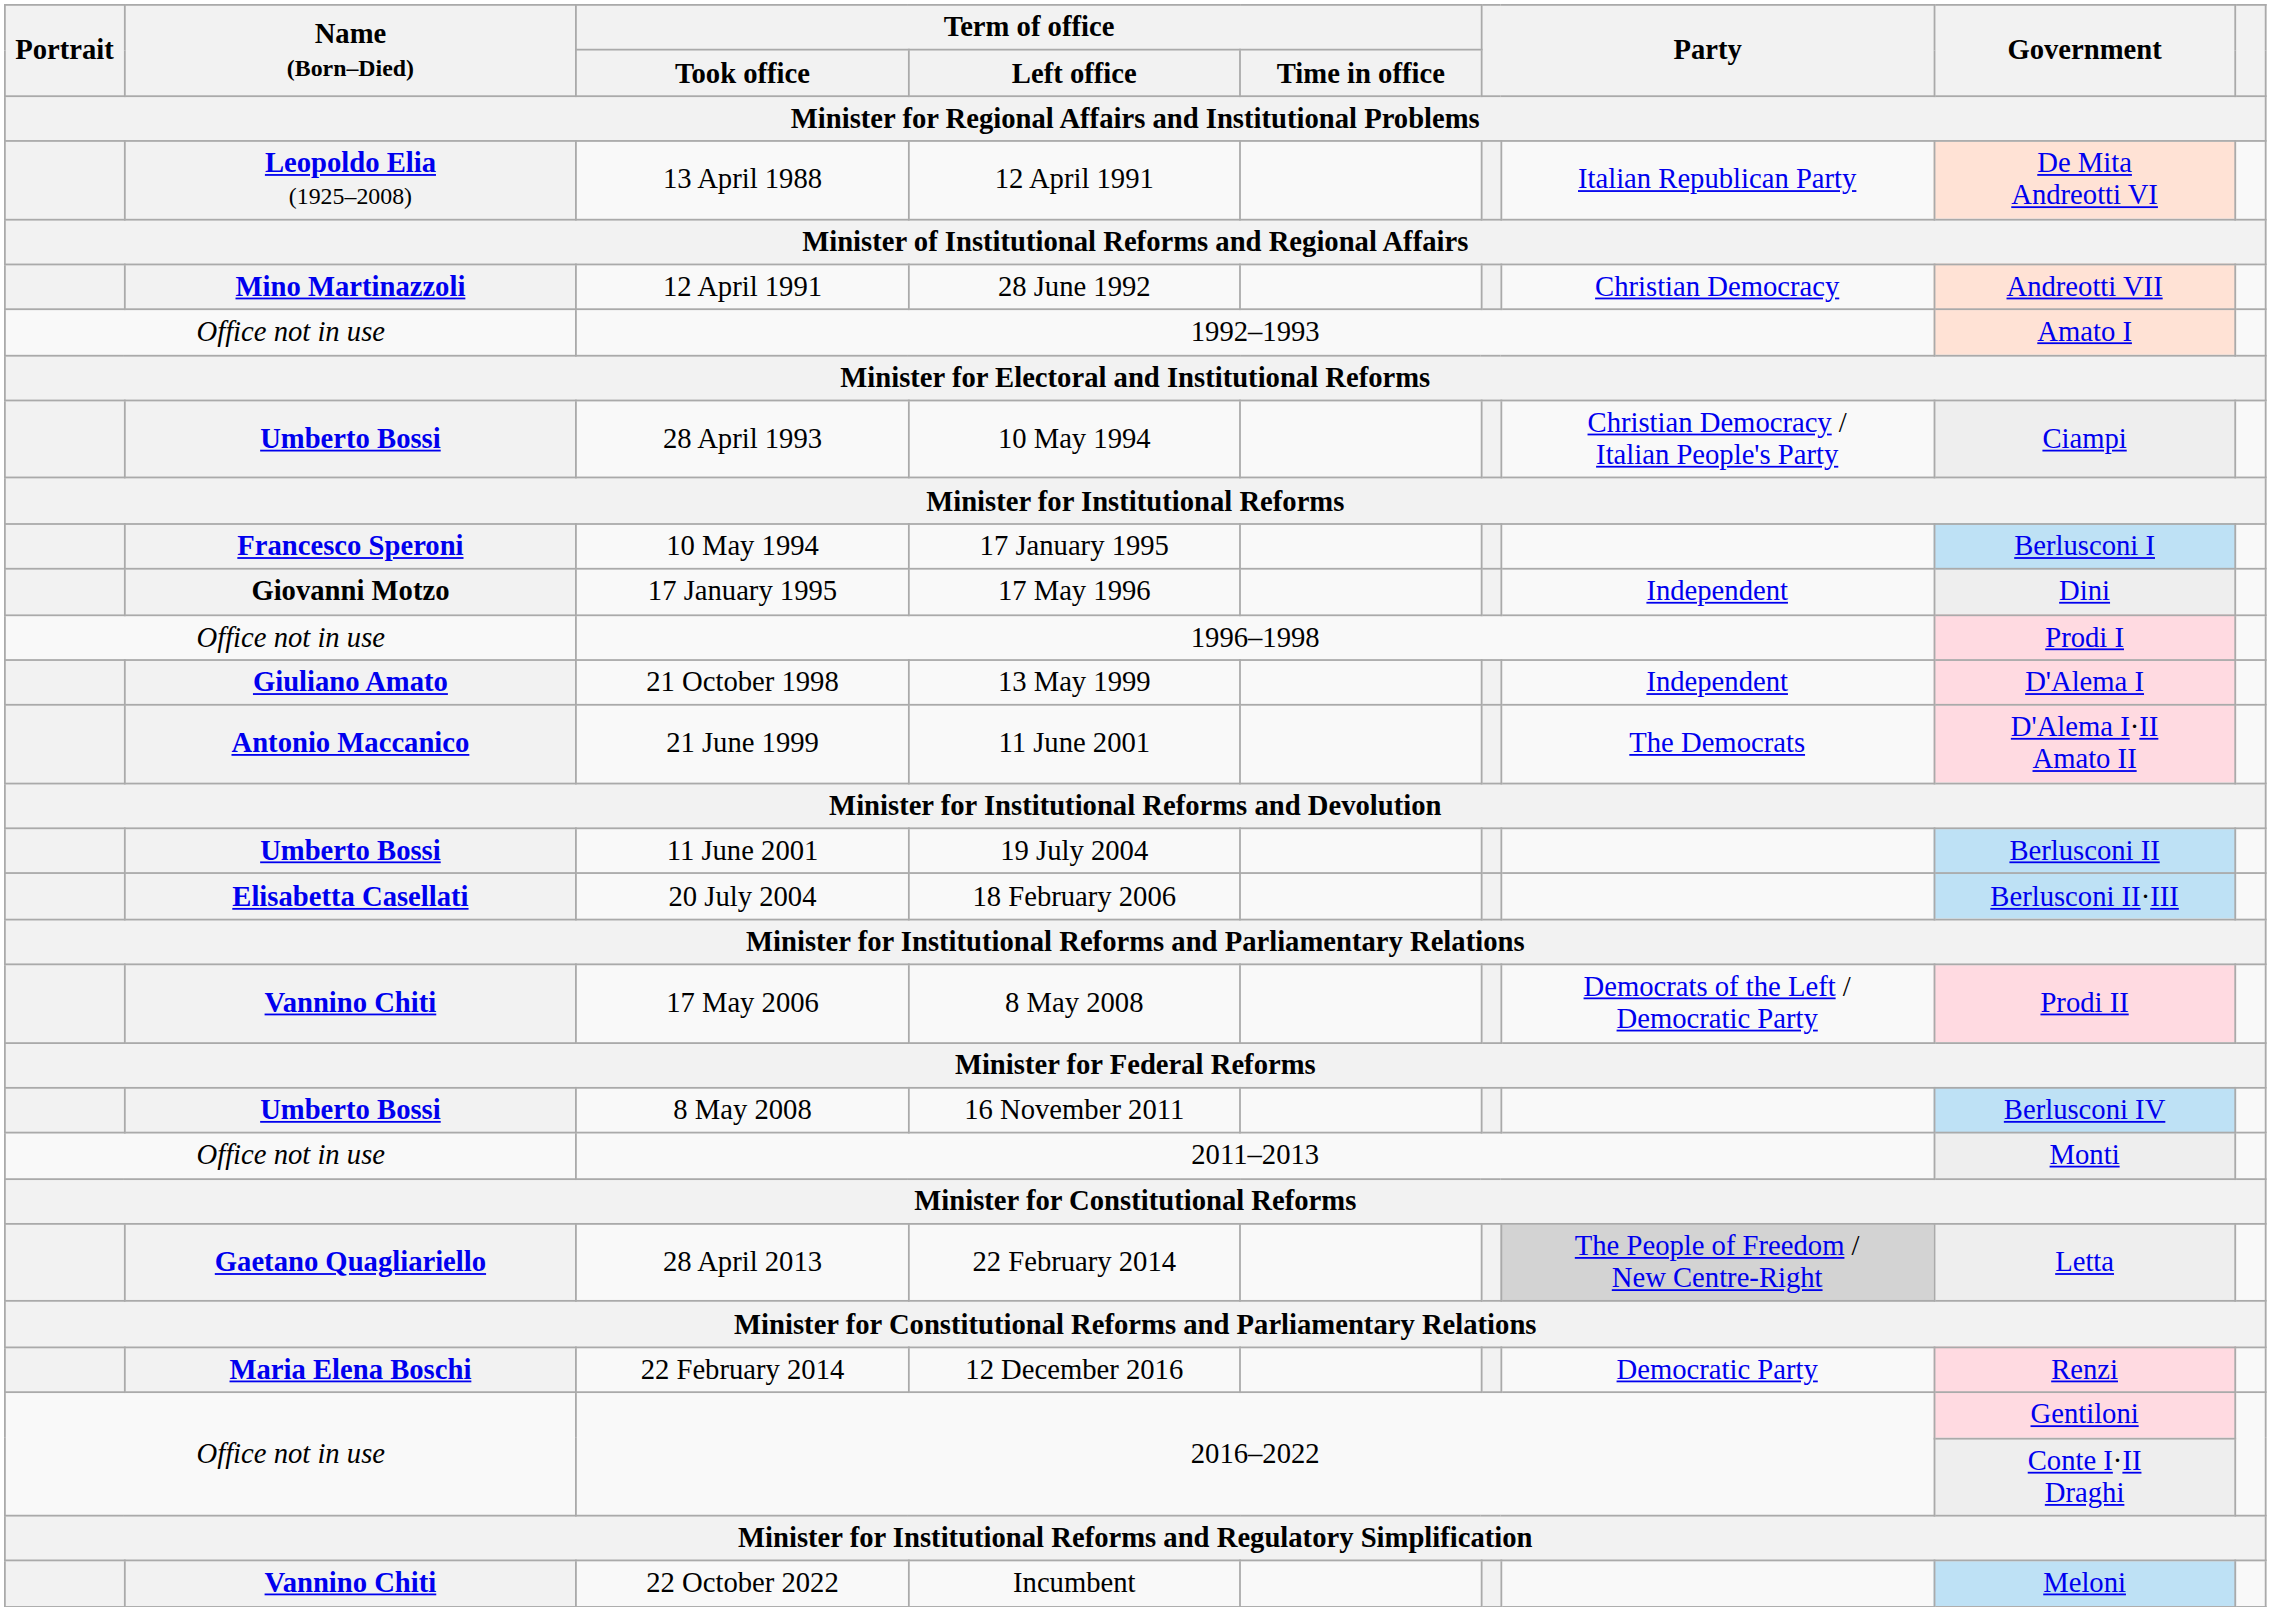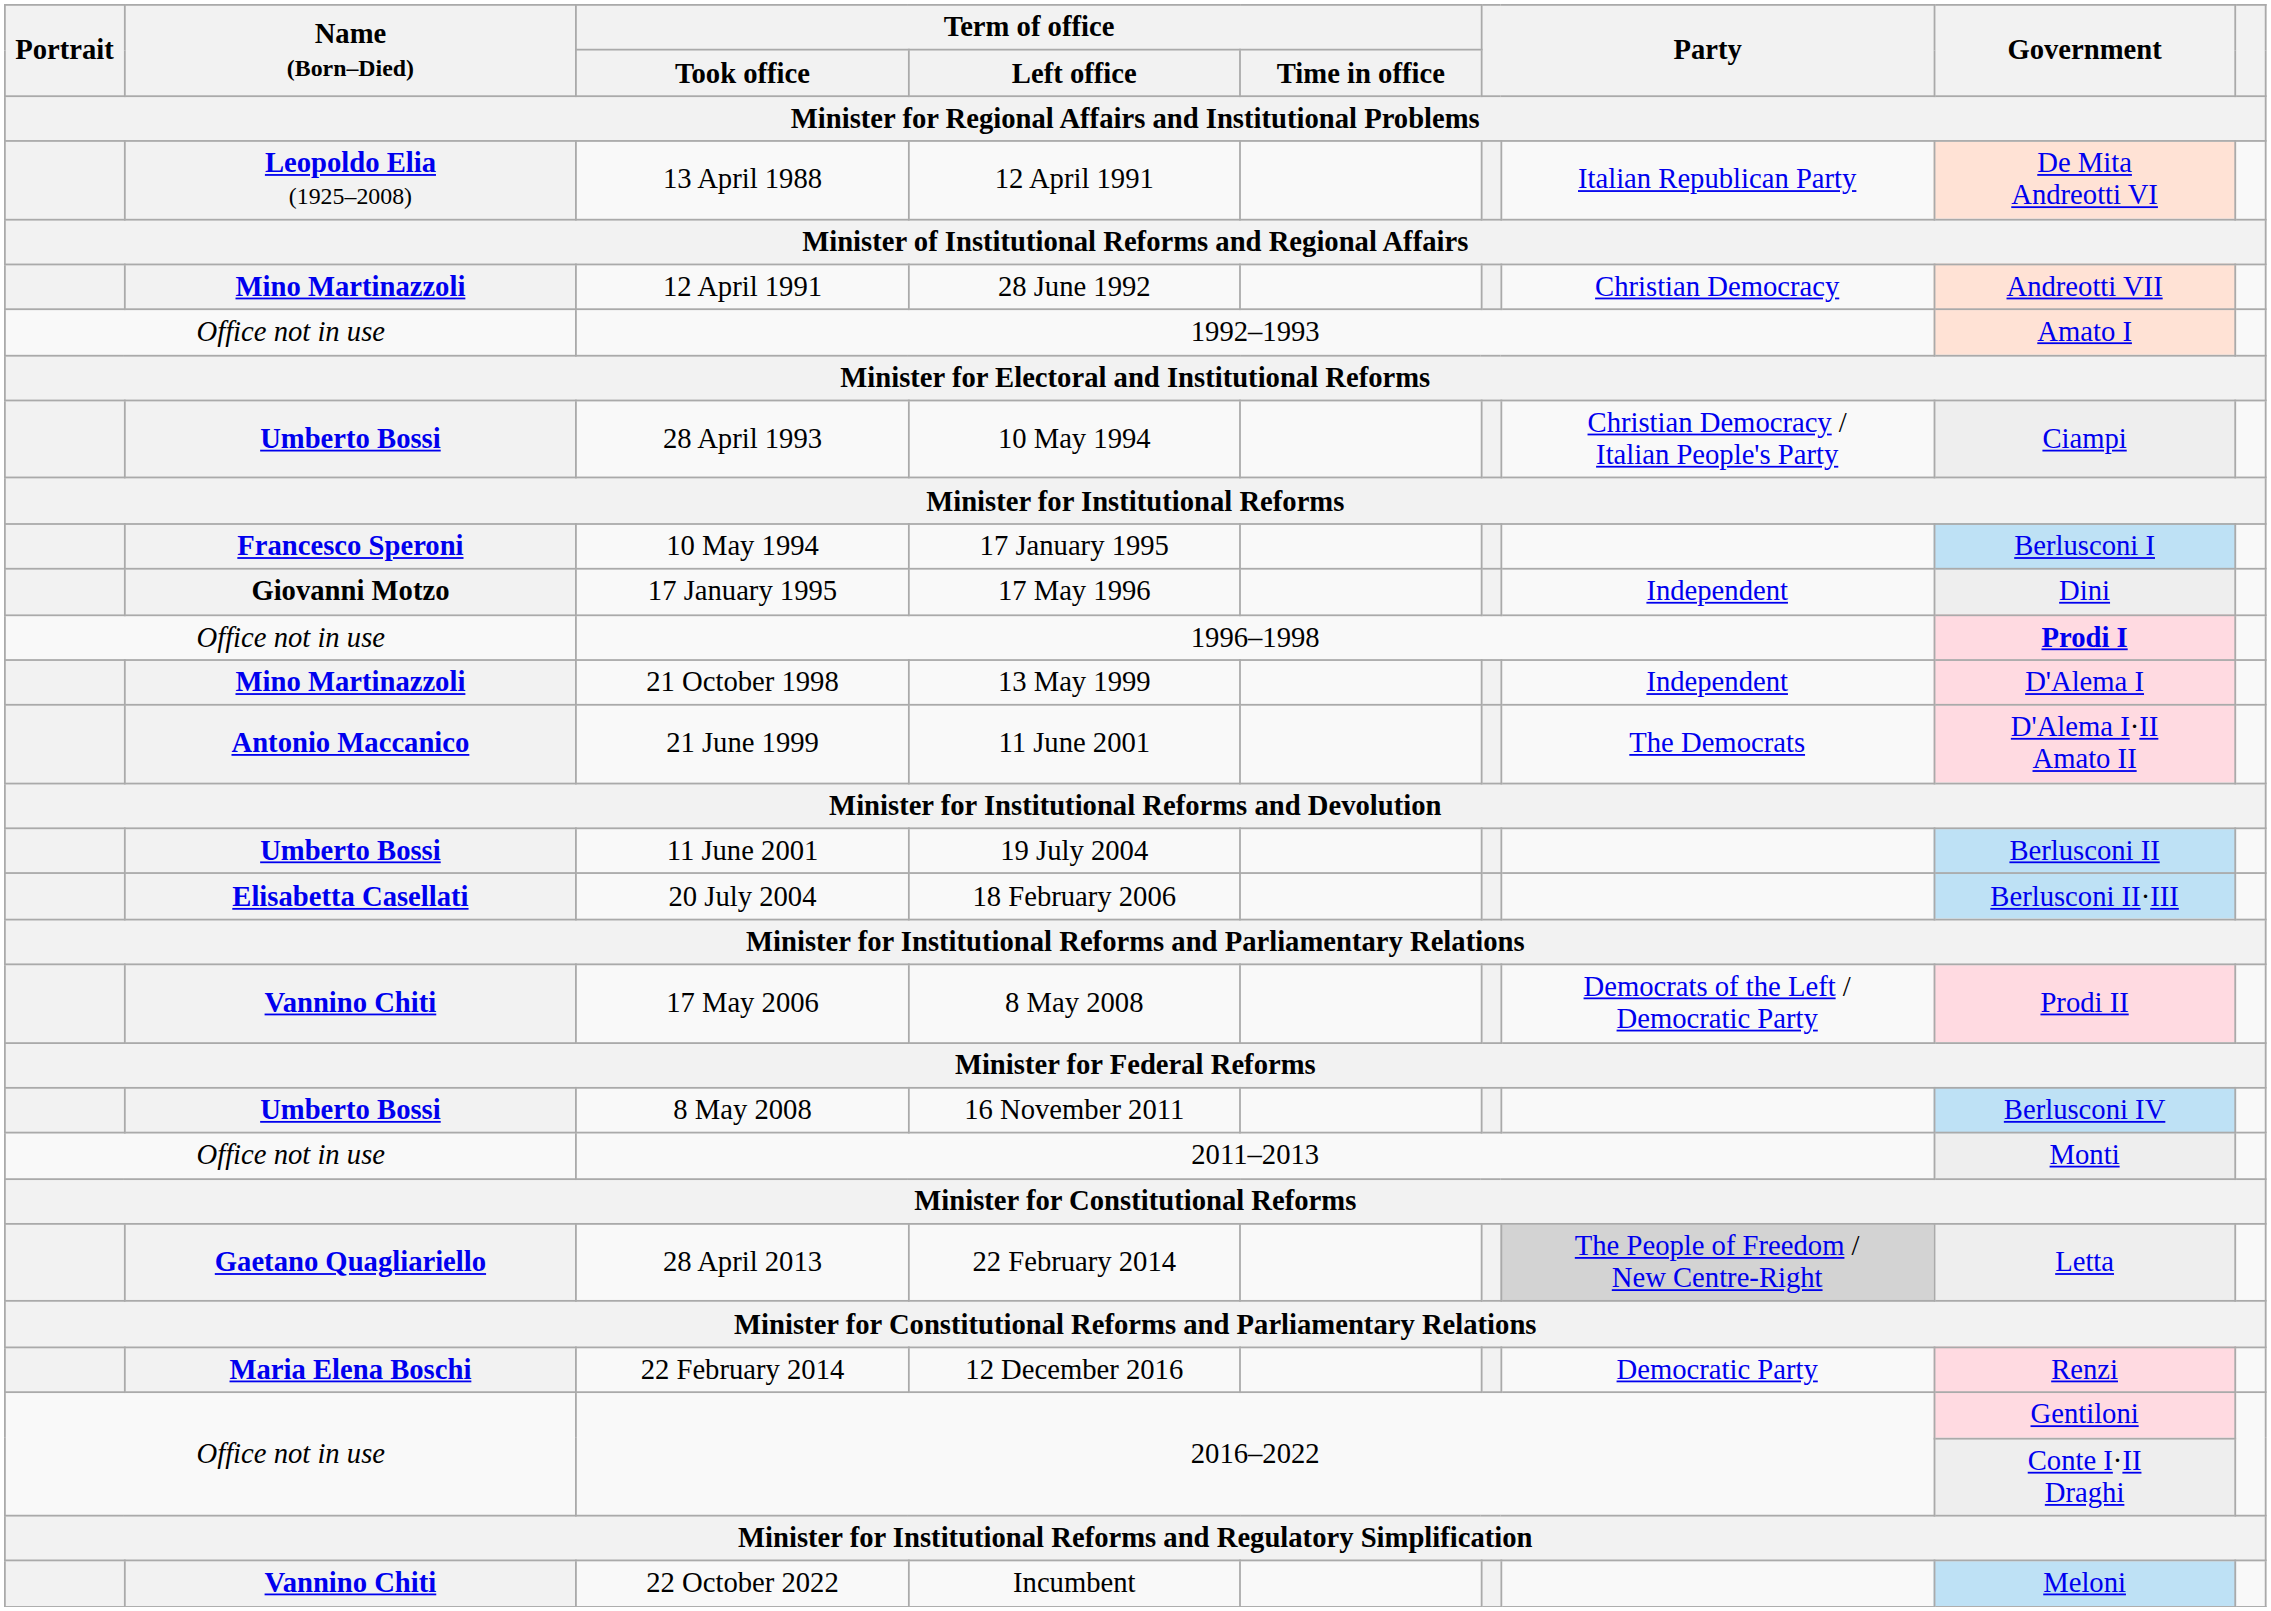(2085, 636) normal -> (2085, 636) bold
(350, 682) Giuliano Amato -> (350, 682) Mino Martinazzoli
